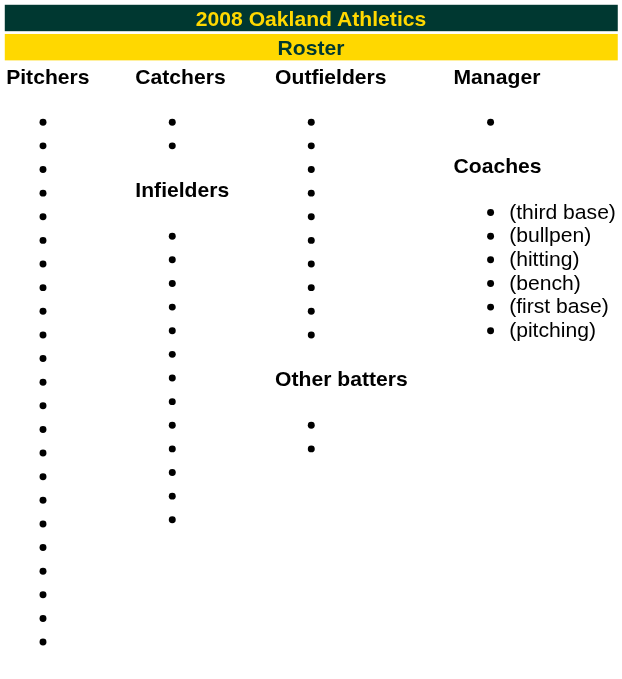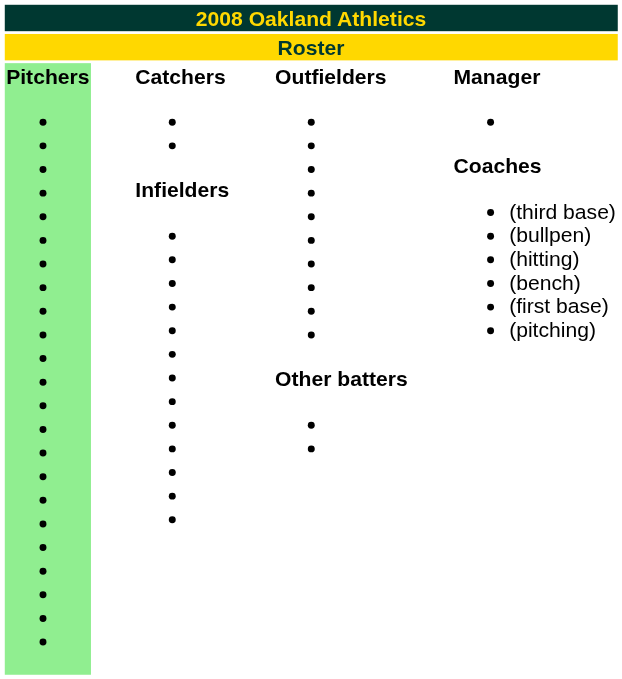(48, 359) no background -> (48, 359) lightgreen background
